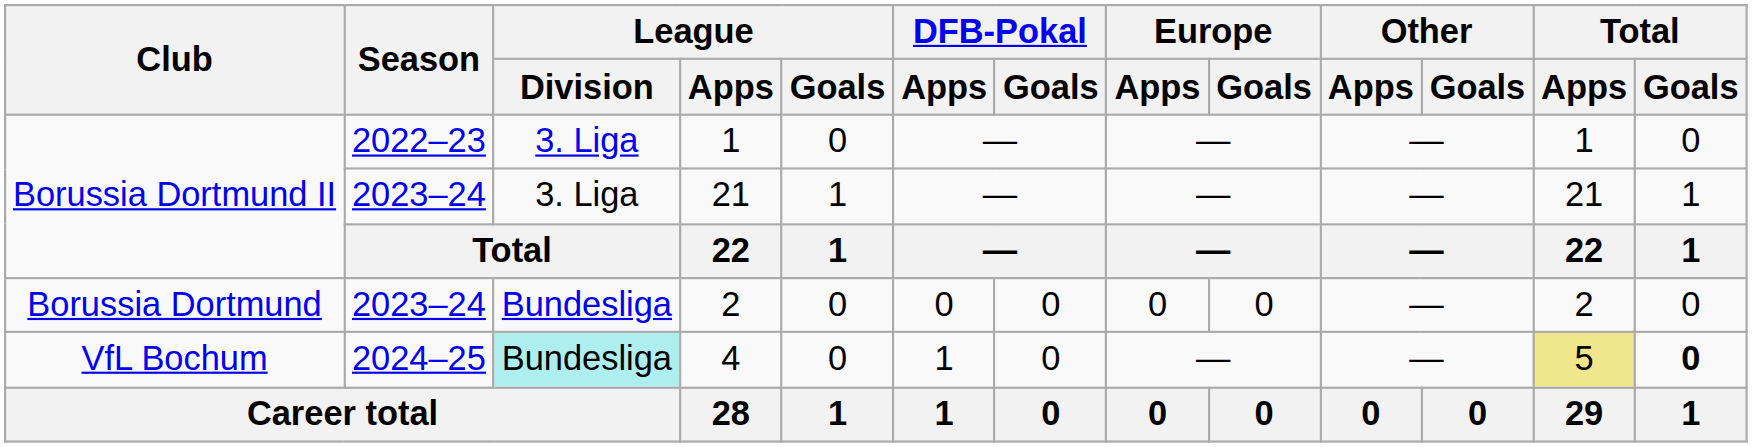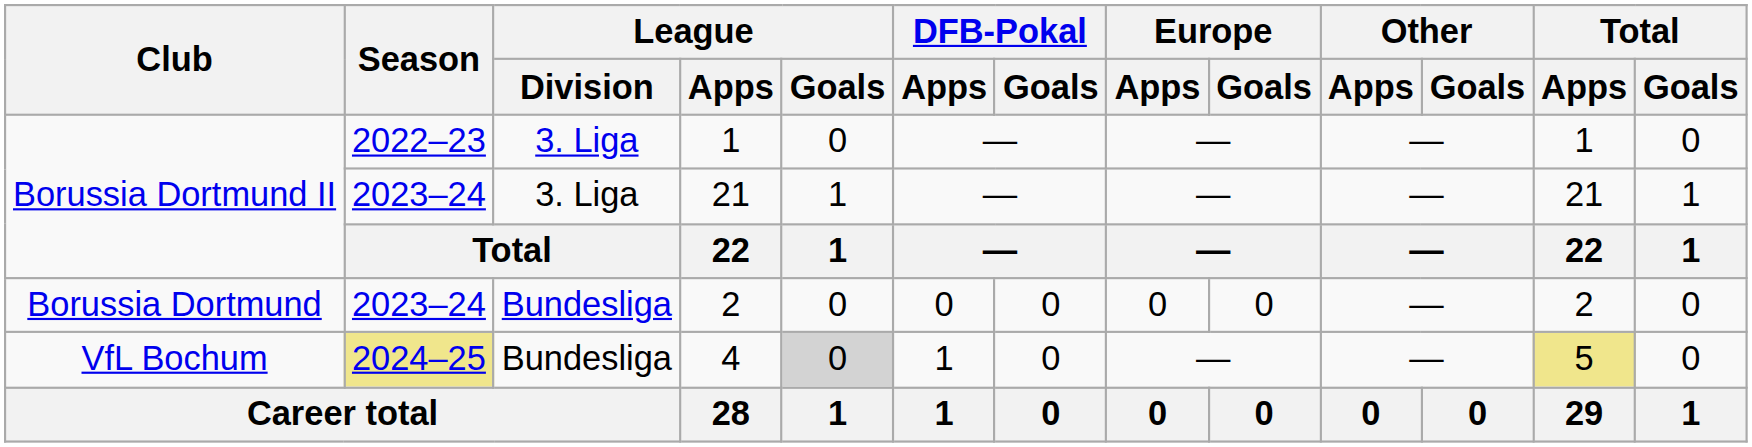(419, 359) no background -> (419, 359) khaki background
(587, 359) paleturquoise background -> (587, 359) no background
(837, 359) no background -> (837, 359) lightgrey background
(1691, 359) bold -> (1691, 359) normal
